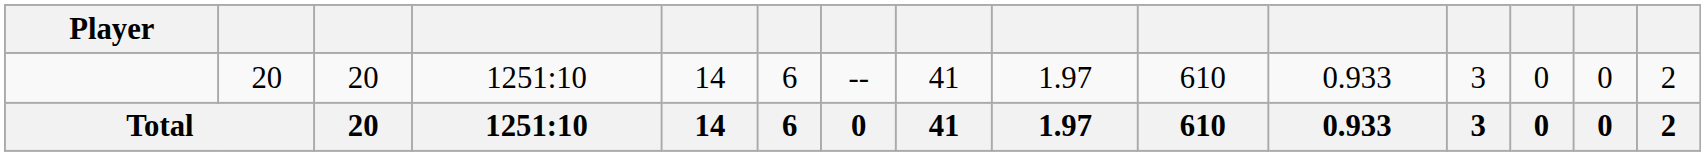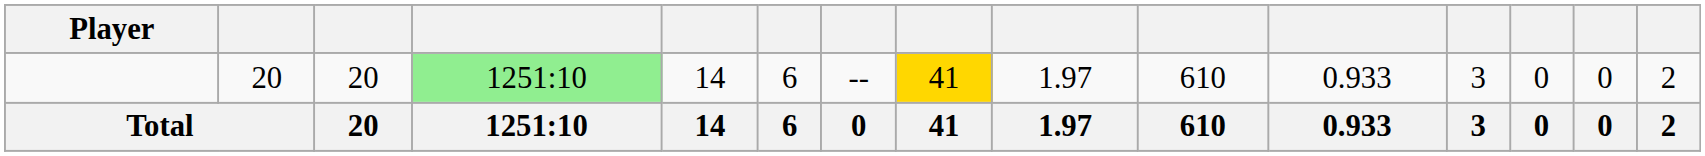(537, 77) no background -> (537, 77) lightgreen background
(944, 77) no background -> (944, 77) gold background
